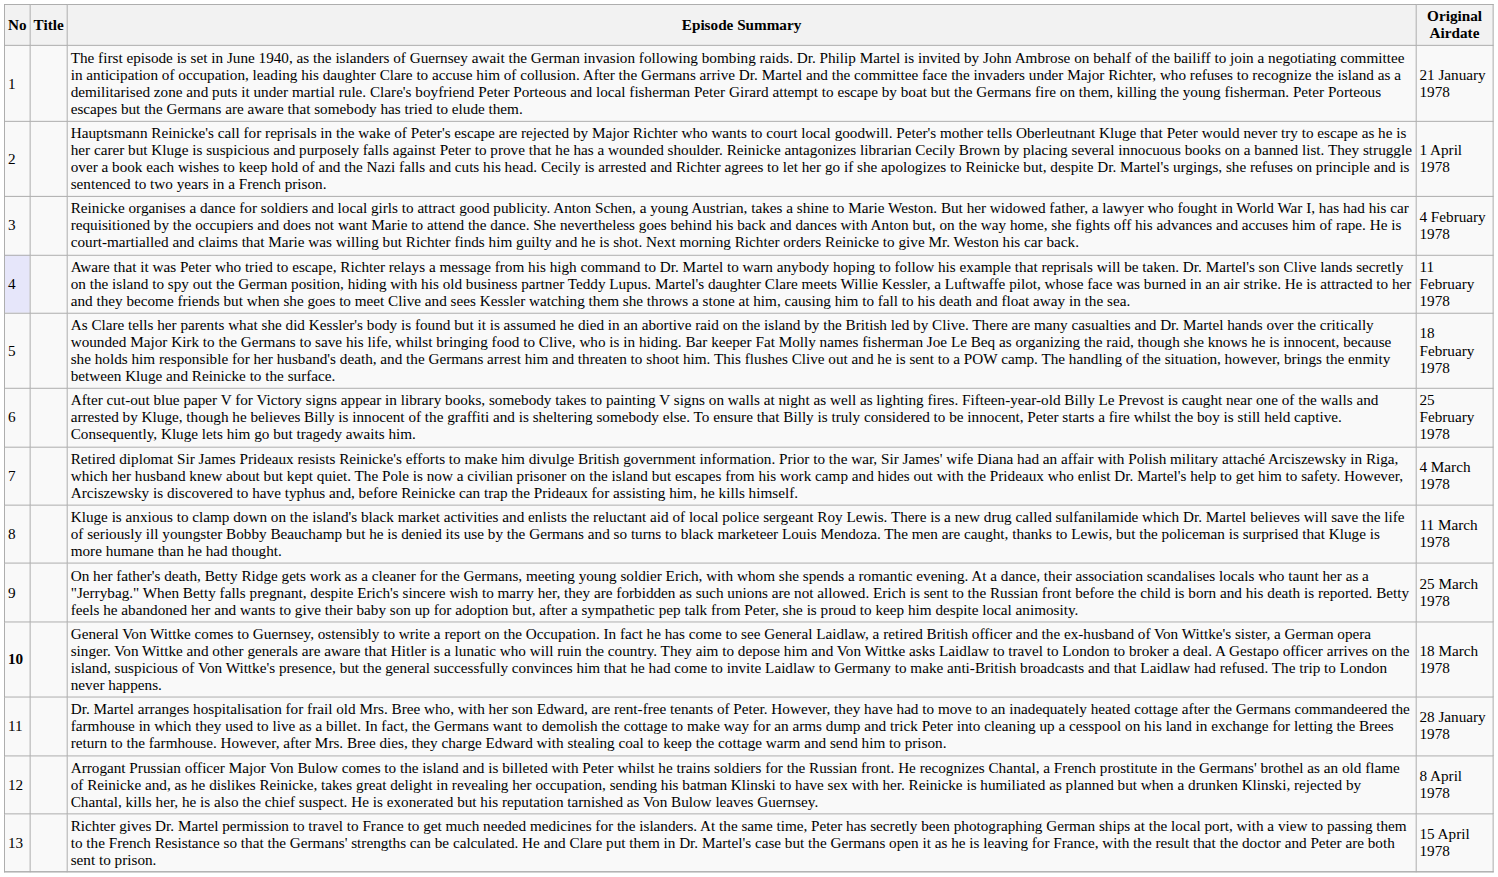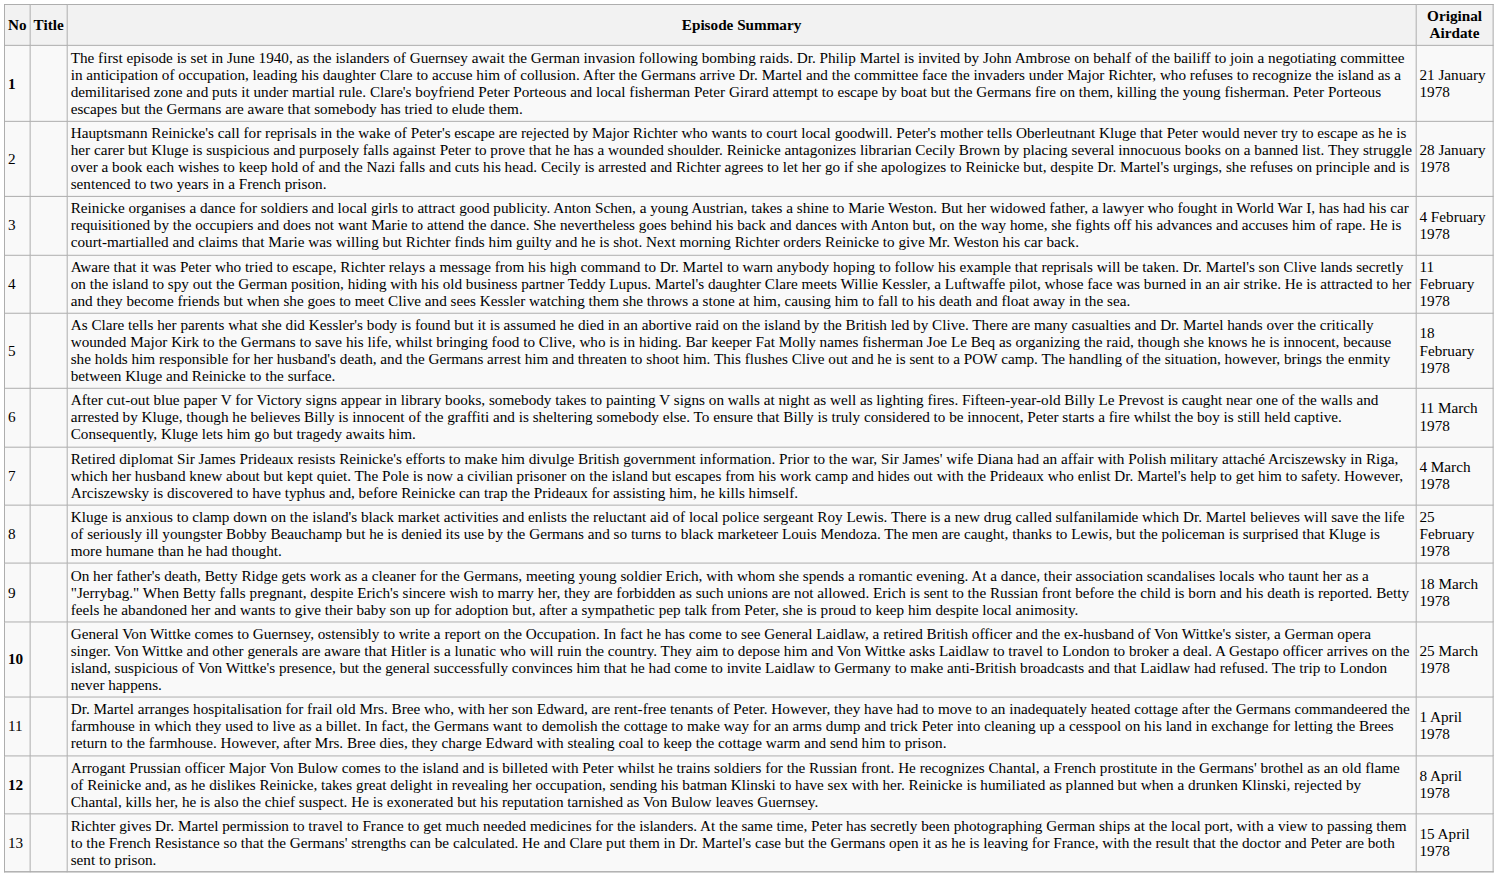(12, 83) normal -> (12, 83) bold
(1441, 158) 1 April 1978 -> (1453, 158) 28 January 1978
(12, 283) lavender background -> (12, 283) no background
(1447, 417) 25 February 1978 -> (1448, 417) 11 March 1978
(1448, 534) 11 March 1978 -> (1447, 534) 25 February 1978
(1449, 592) 25 March 1978 -> (1449, 592) 18 March 1978
(1449, 659) 18 March 1978 -> (1449, 659) 25 March 1978
(1453, 726) 28 January 1978 -> (1441, 726) 1 April 1978
(16, 784) normal -> (16, 784) bold
